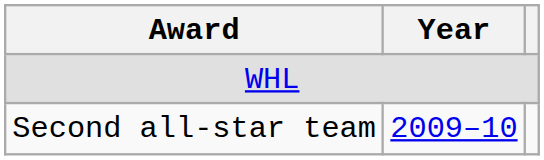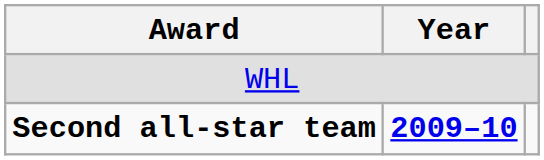(194, 129) normal -> (194, 129) bold
(454, 129) normal -> (454, 129) bold
